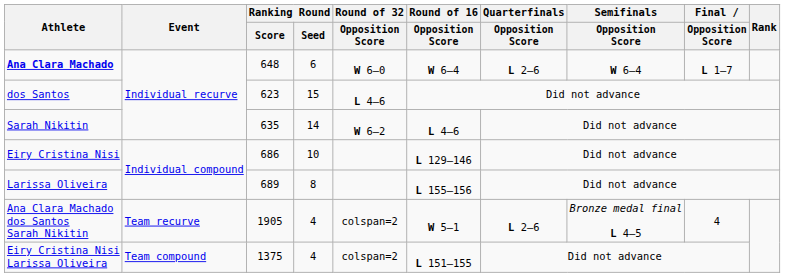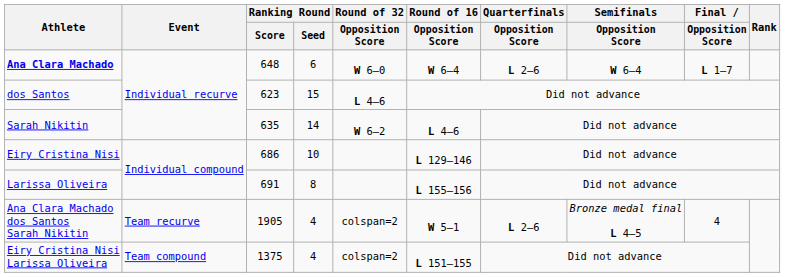(270, 184) 689 -> (270, 184) 691
